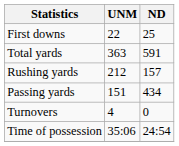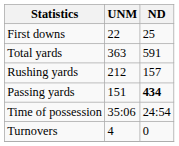(152, 92) normal -> (152, 92) bold
rows swapped: (32, 111) <-> (55, 131)
